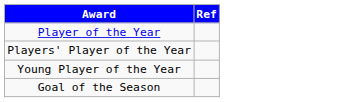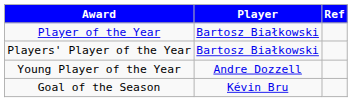+ column: (258, 14)
